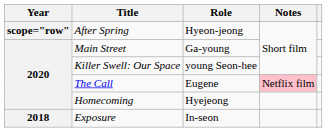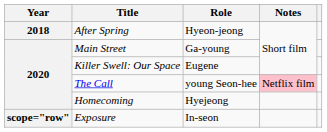(38, 30) scope="row" -> (38, 30) 2018
(221, 65) young Seon-hee -> (202, 65) Eugene
(202, 83) Eugene -> (221, 83) young Seon-hee
(38, 118) 2018 -> (38, 118) scope="row"
